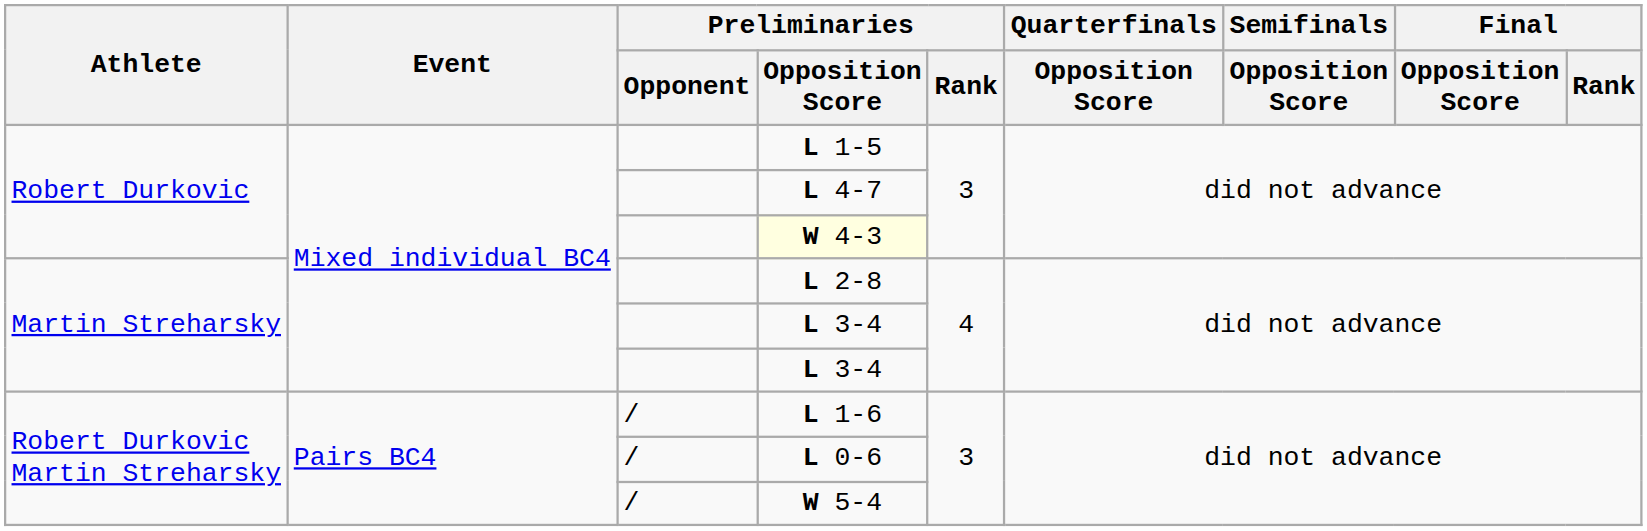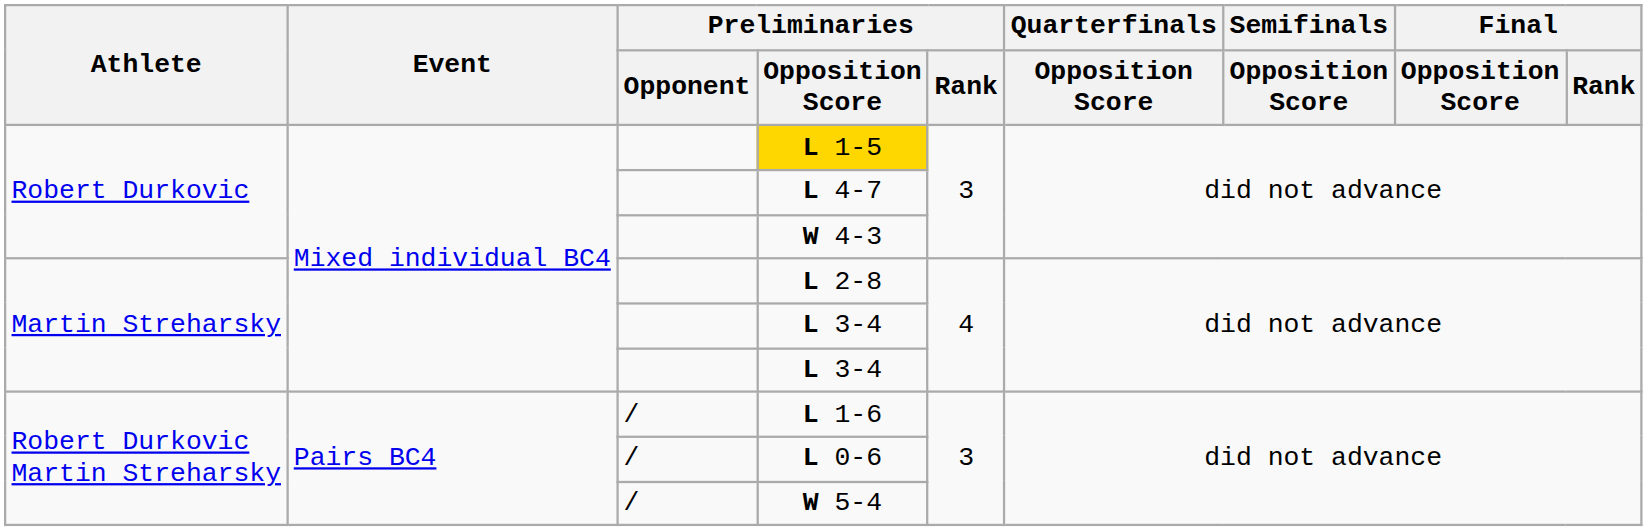(842, 148) no background -> (842, 148) gold background
(842, 236) lightyellow background -> (842, 236) no background
